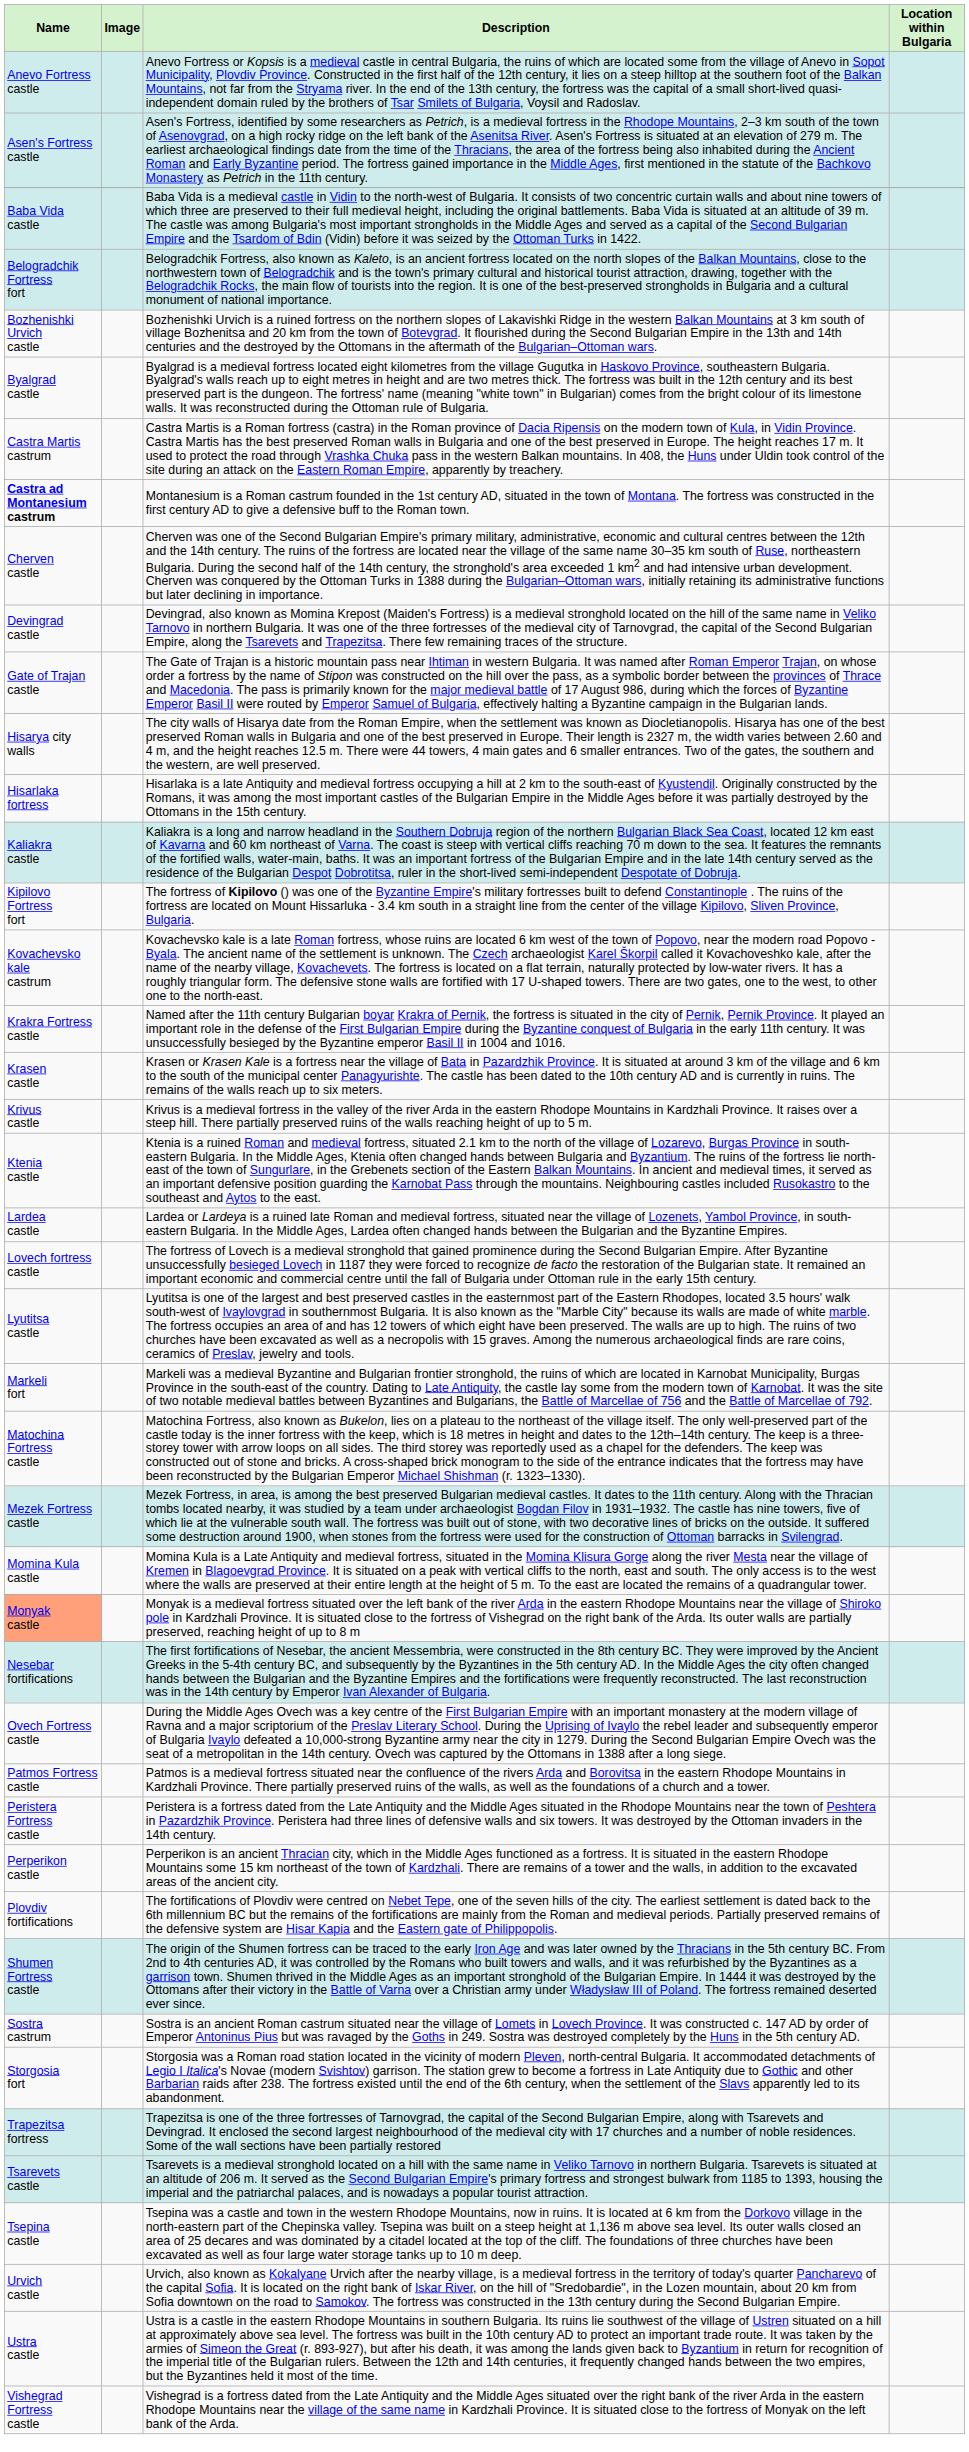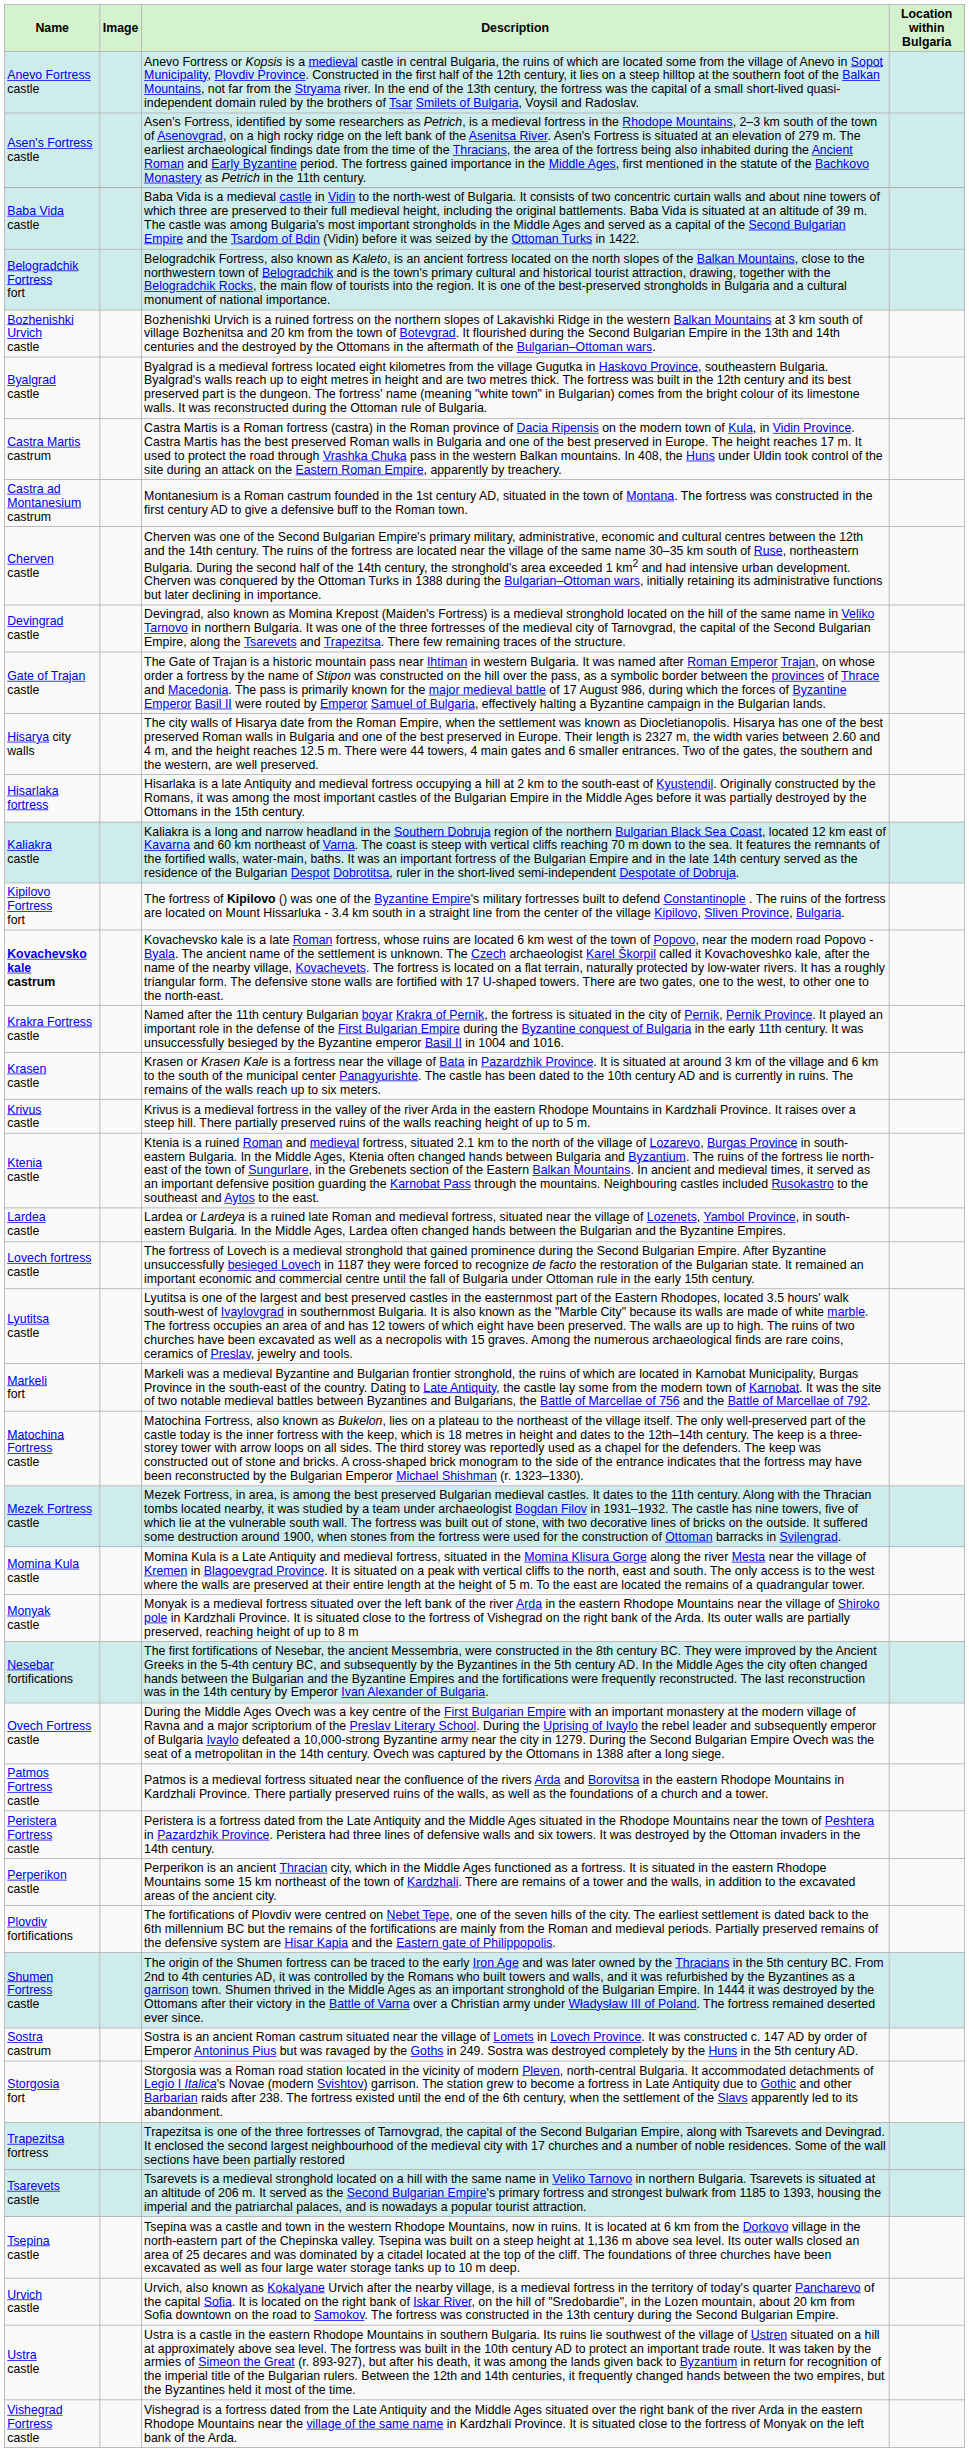(47, 503) bold -> (44, 503) normal
(44, 967) normal -> (47, 967) bold
(29, 1618) lightsalmon background -> (29, 1618) no background
